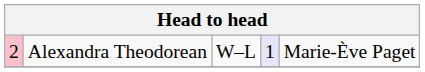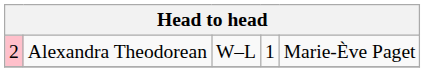(270, 50) lavender background -> (270, 50) no background
